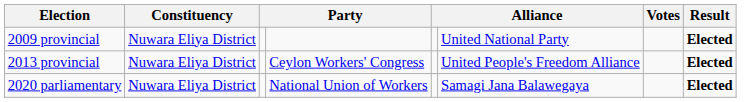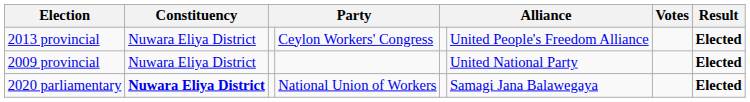rows swapped: (54, 39) <-> (54, 62)
(192, 85) normal -> (196, 85) bold
